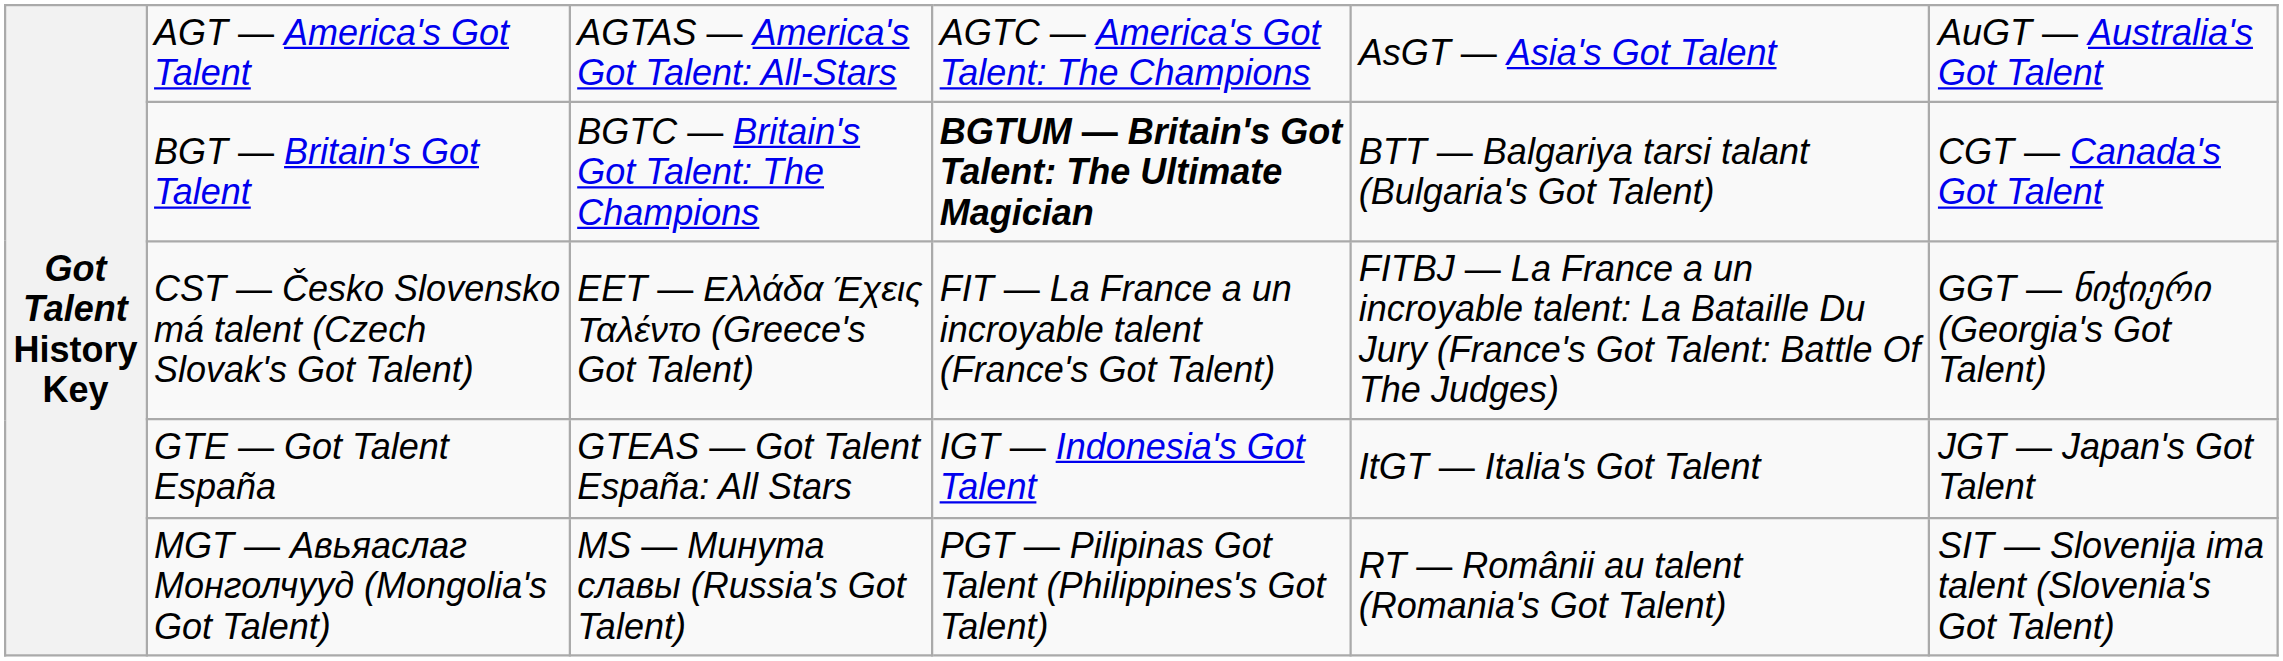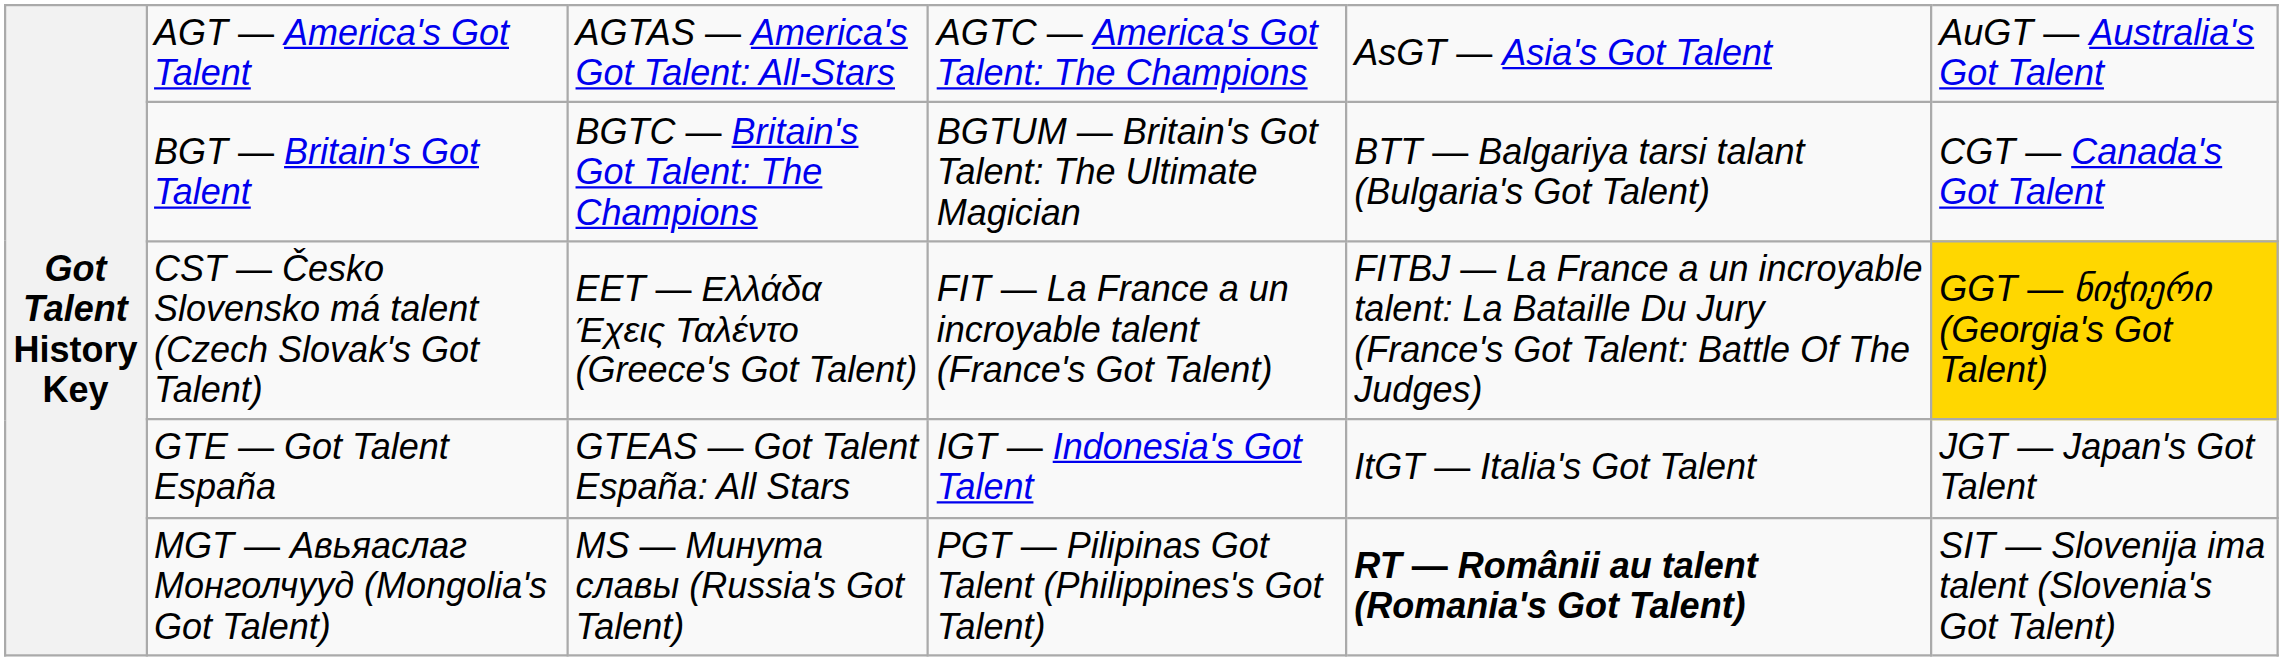(1141, 171) bold -> (1127, 171) normal
(2074, 330) no background -> (2075, 330) gold background
(1551, 585) normal -> (1556, 585) bold
